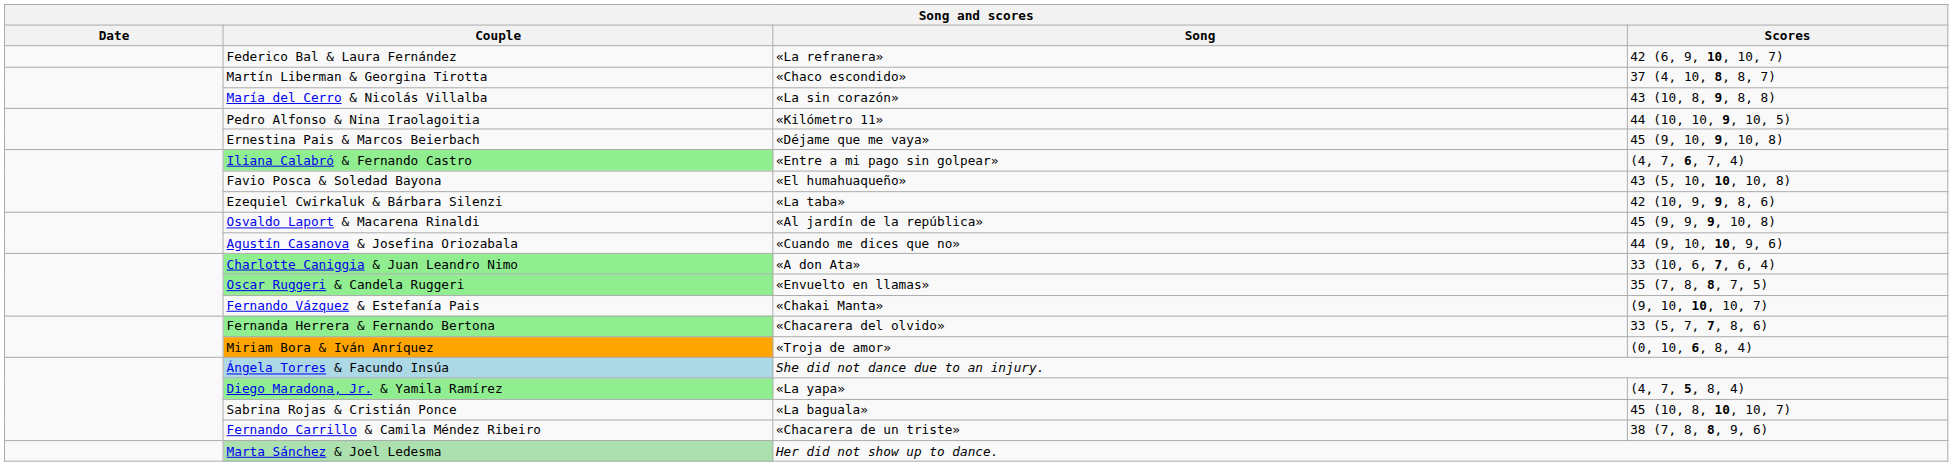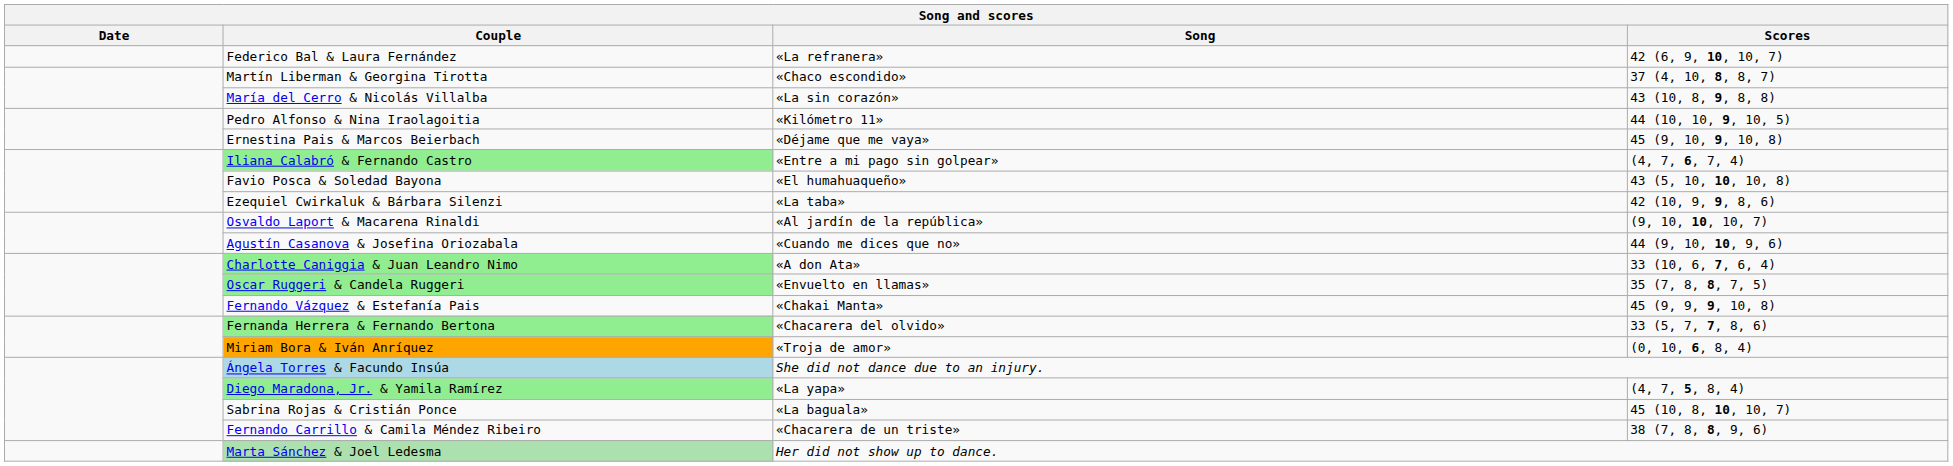(1703, 223) 45 (9, 9, 9, 10, 8) -> (1699, 223) (9, 10, 10, 10, 7)
(1699, 306) (9, 10, 10, 10, 7) -> (1703, 306) 45 (9, 9, 9, 10, 8)
